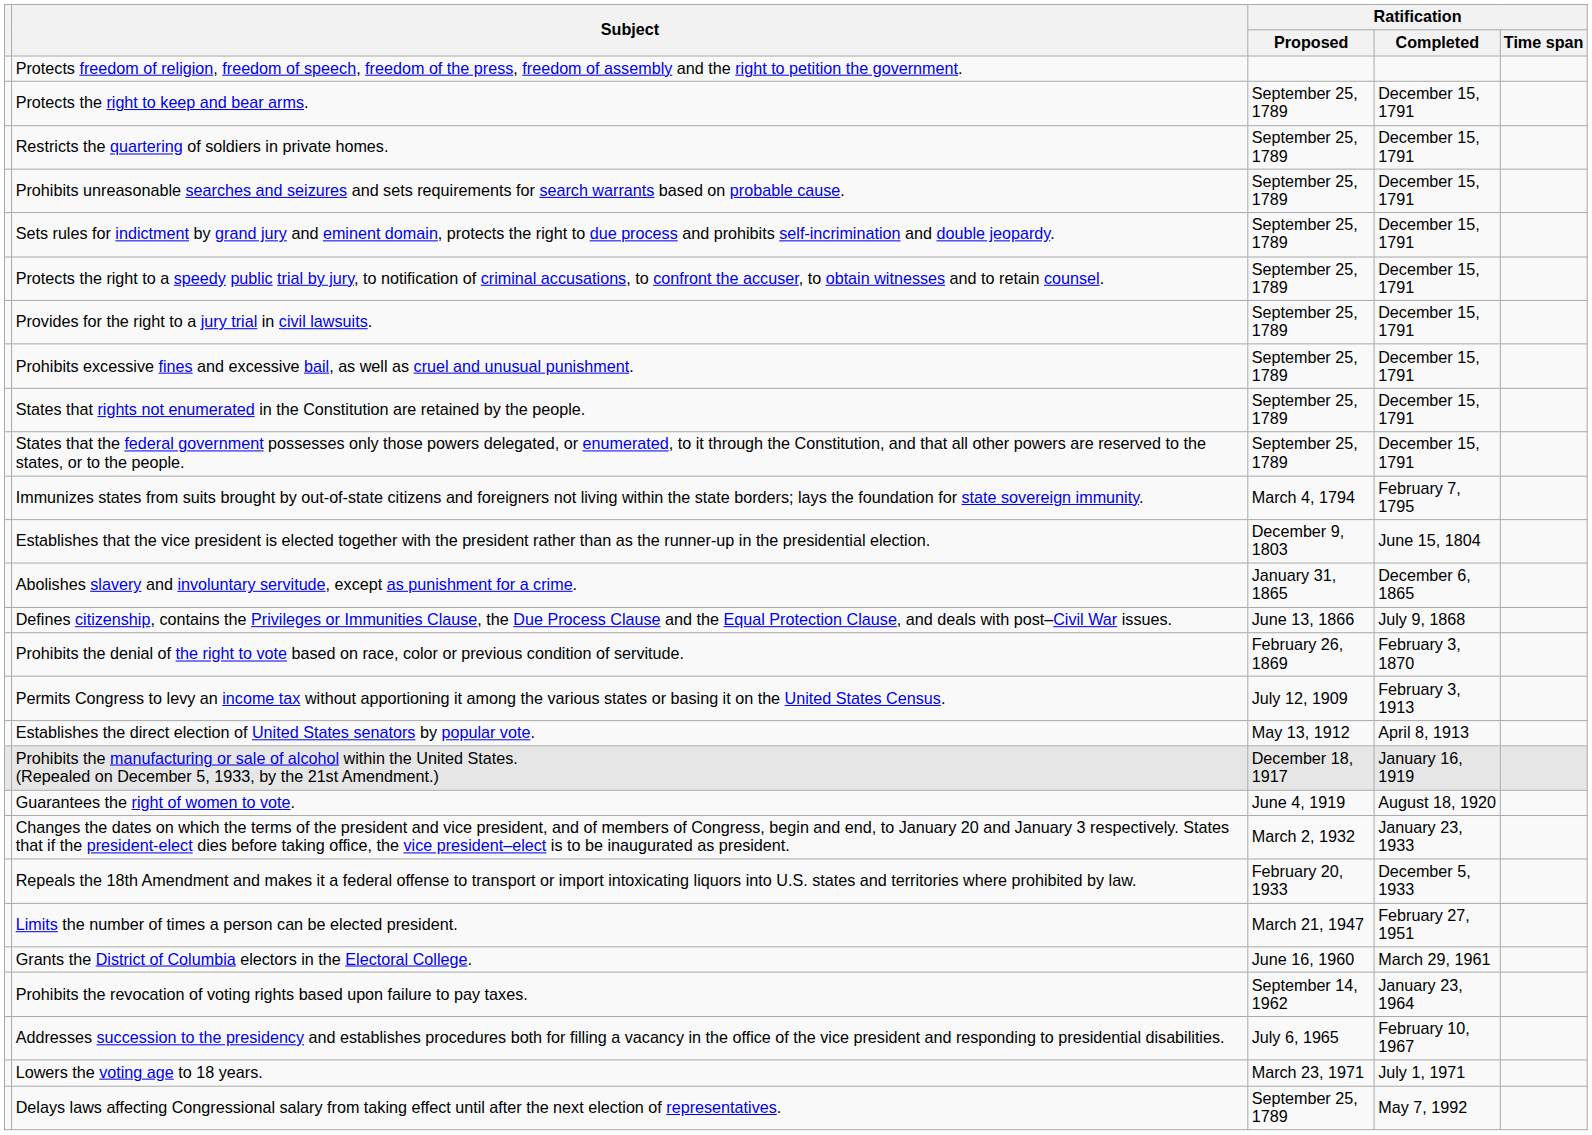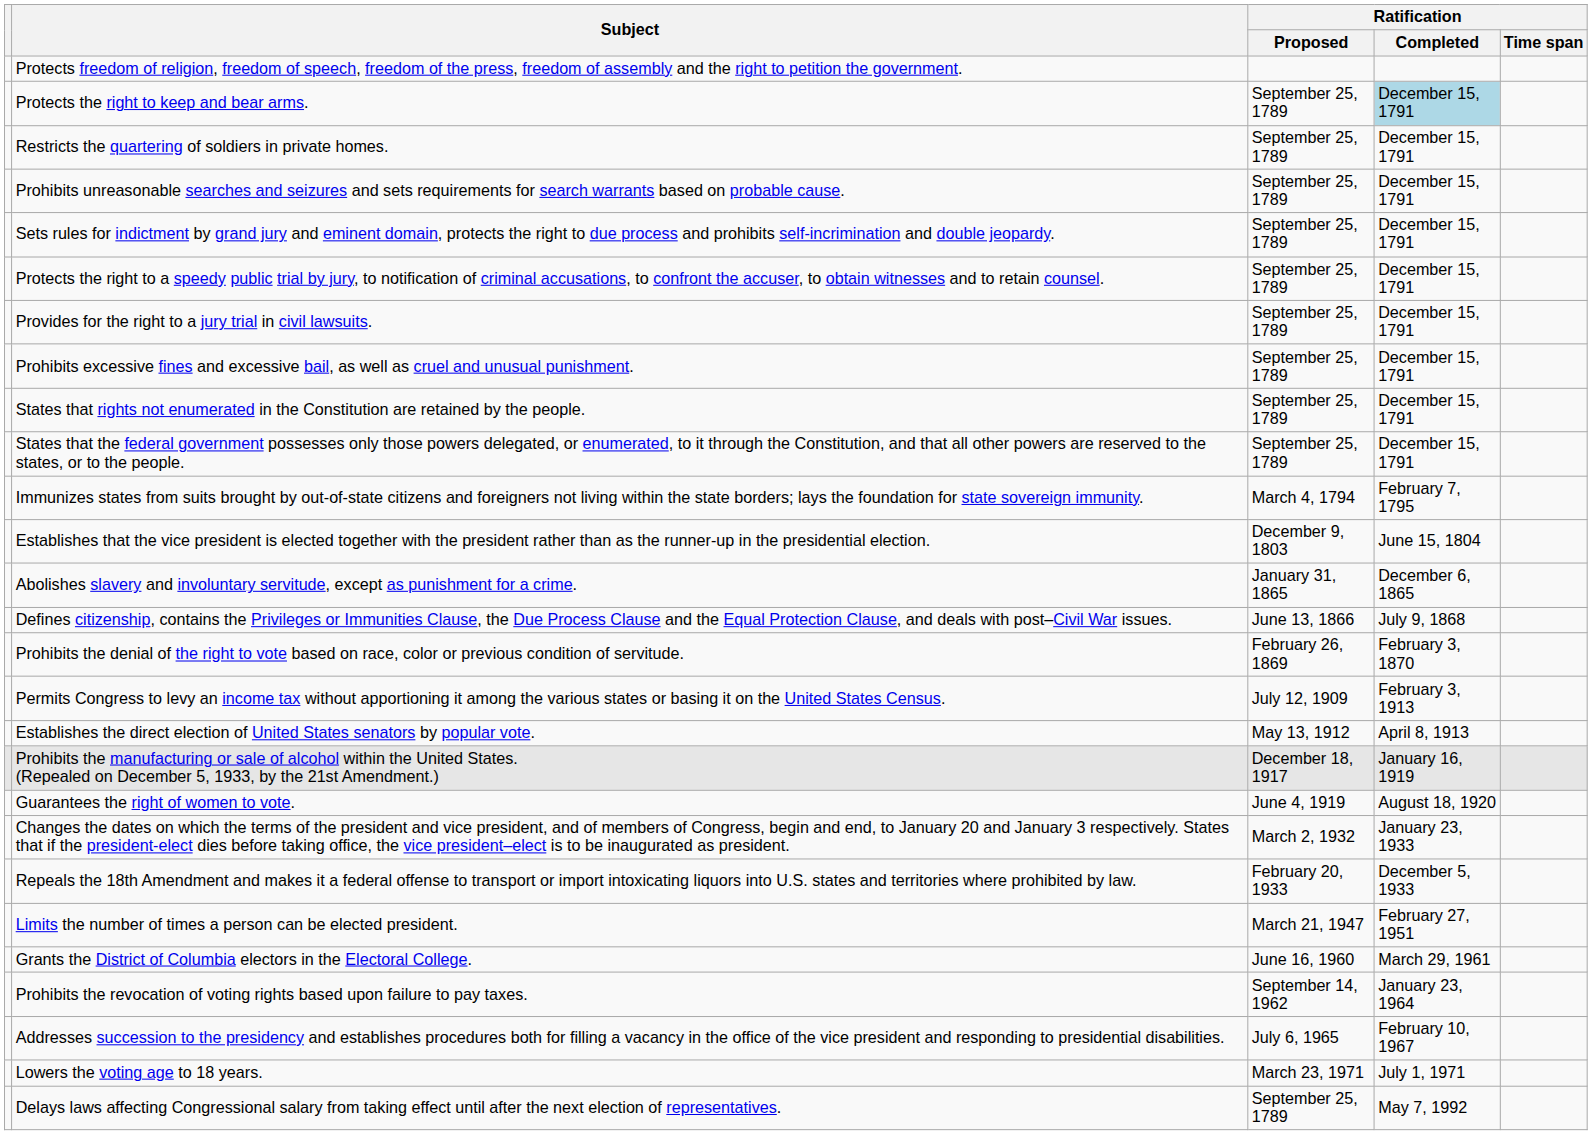(1429, 103) no background -> (1429, 103) lightblue background
